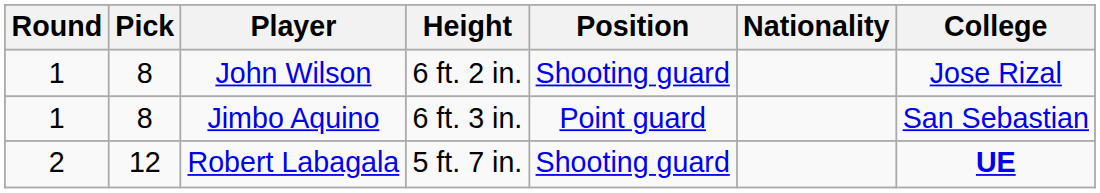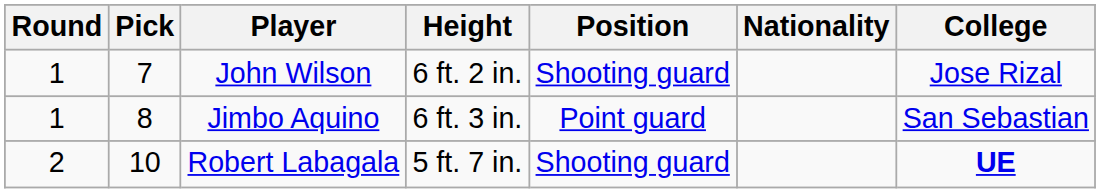(145, 72) 8 -> (145, 72) 7
(145, 163) 12 -> (145, 163) 10
